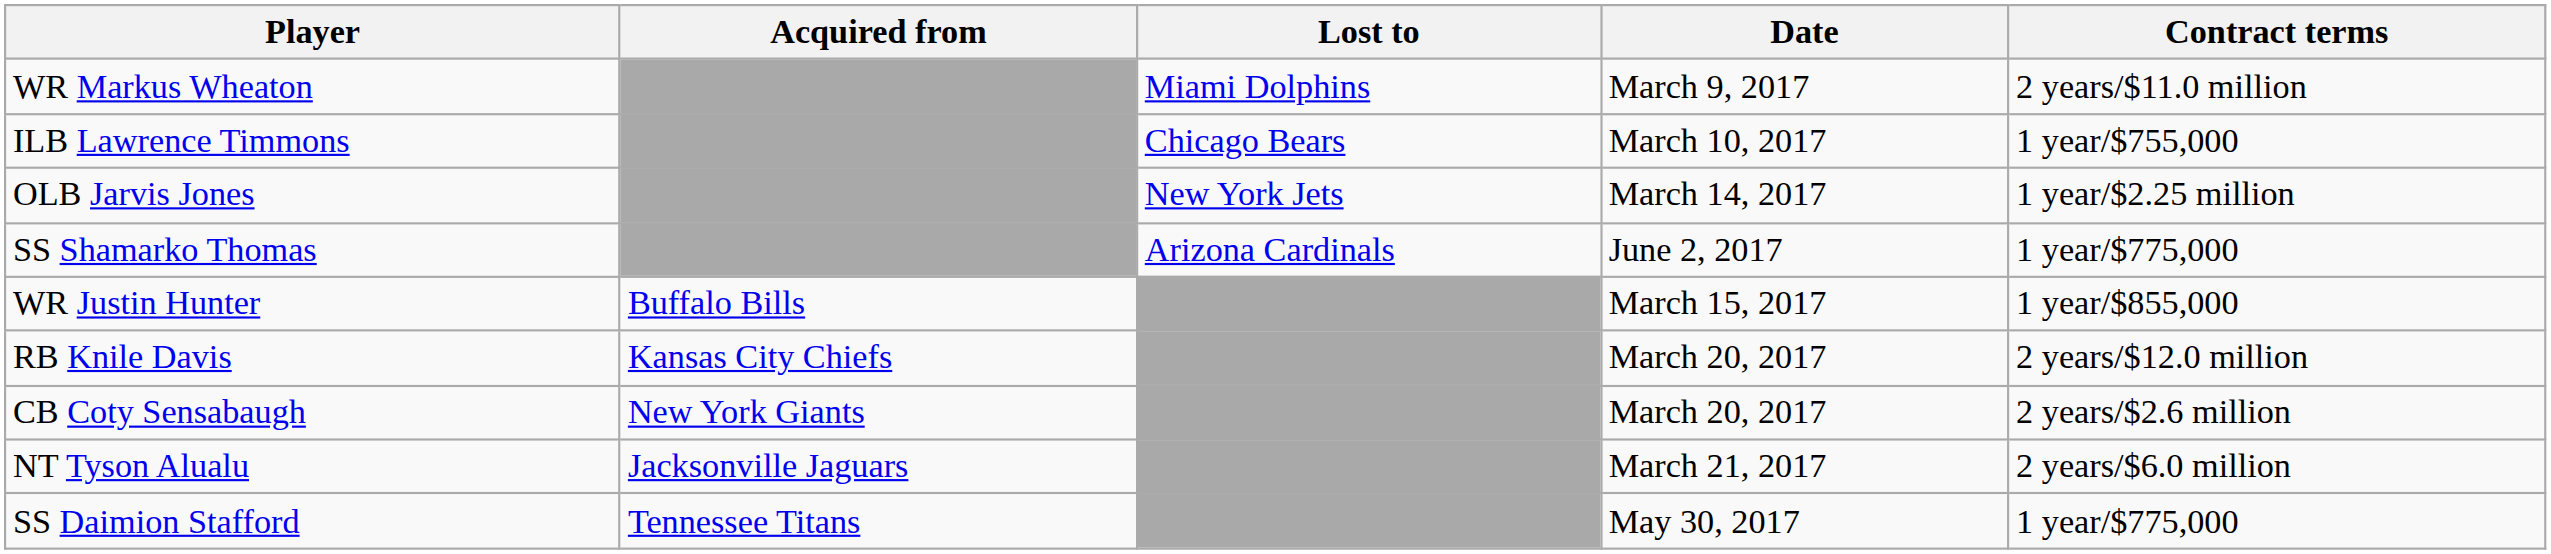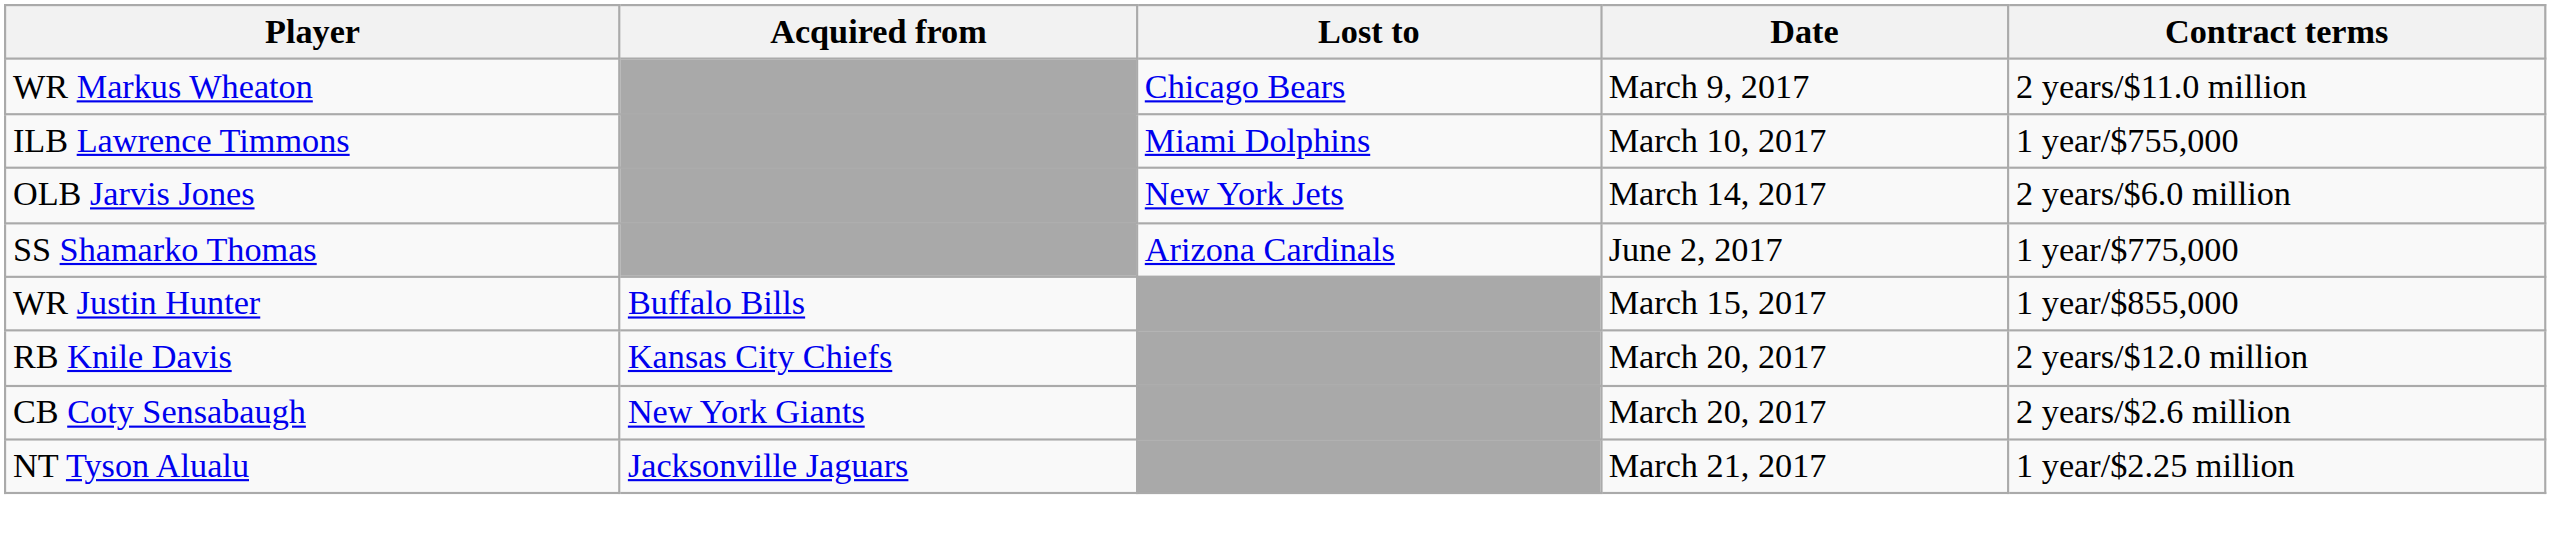(1258, 85) Miami Dolphins -> (1245, 85) Chicago Bears
(1245, 140) Chicago Bears -> (1258, 140) Miami Dolphins
(2155, 194) 1 year/$2.25 million -> (2154, 194) 2 years/$6.0 million
(2154, 466) 2 years/$6.0 million -> (2155, 466) 1 year/$2.25 million
- row: (156, 520)
